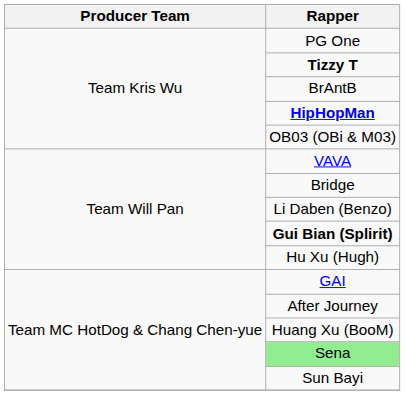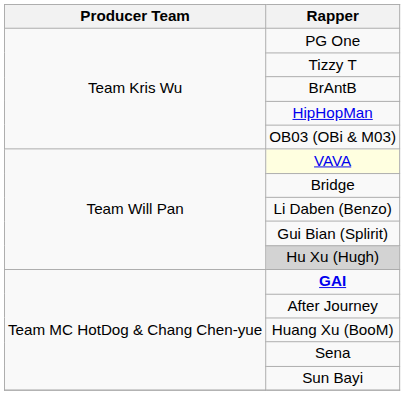(333, 64) bold -> (333, 64) normal
(333, 112) bold -> (333, 112) normal
(333, 161) no background -> (333, 161) lightyellow background
(333, 233) bold -> (333, 233) normal
(333, 257) no background -> (333, 257) lightgrey background
(333, 281) normal -> (333, 281) bold
(333, 354) lightgreen background -> (333, 354) no background
